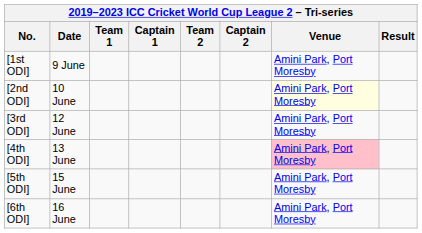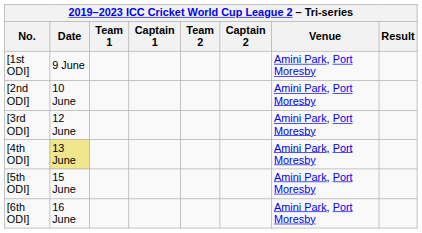(313, 95) lightyellow background -> (313, 95) no background
(64, 154) no background -> (64, 154) khaki background
(313, 154) pink background -> (313, 154) no background
